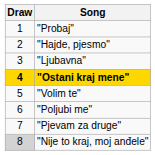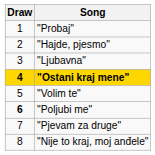(20, 110) normal -> (20, 110) bold
(20, 142) lightgrey background -> (20, 142) no background
